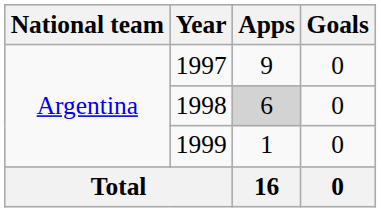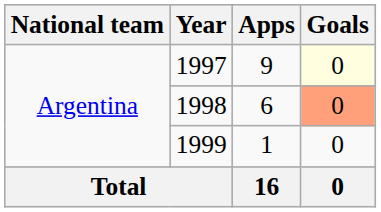(338, 65) no background -> (338, 65) lightyellow background
(267, 105) lightgrey background -> (267, 105) no background
(338, 105) no background -> (338, 105) lightsalmon background
